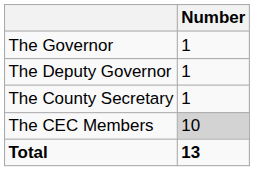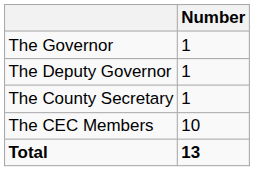(191, 125) lightgrey background -> (191, 125) no background
